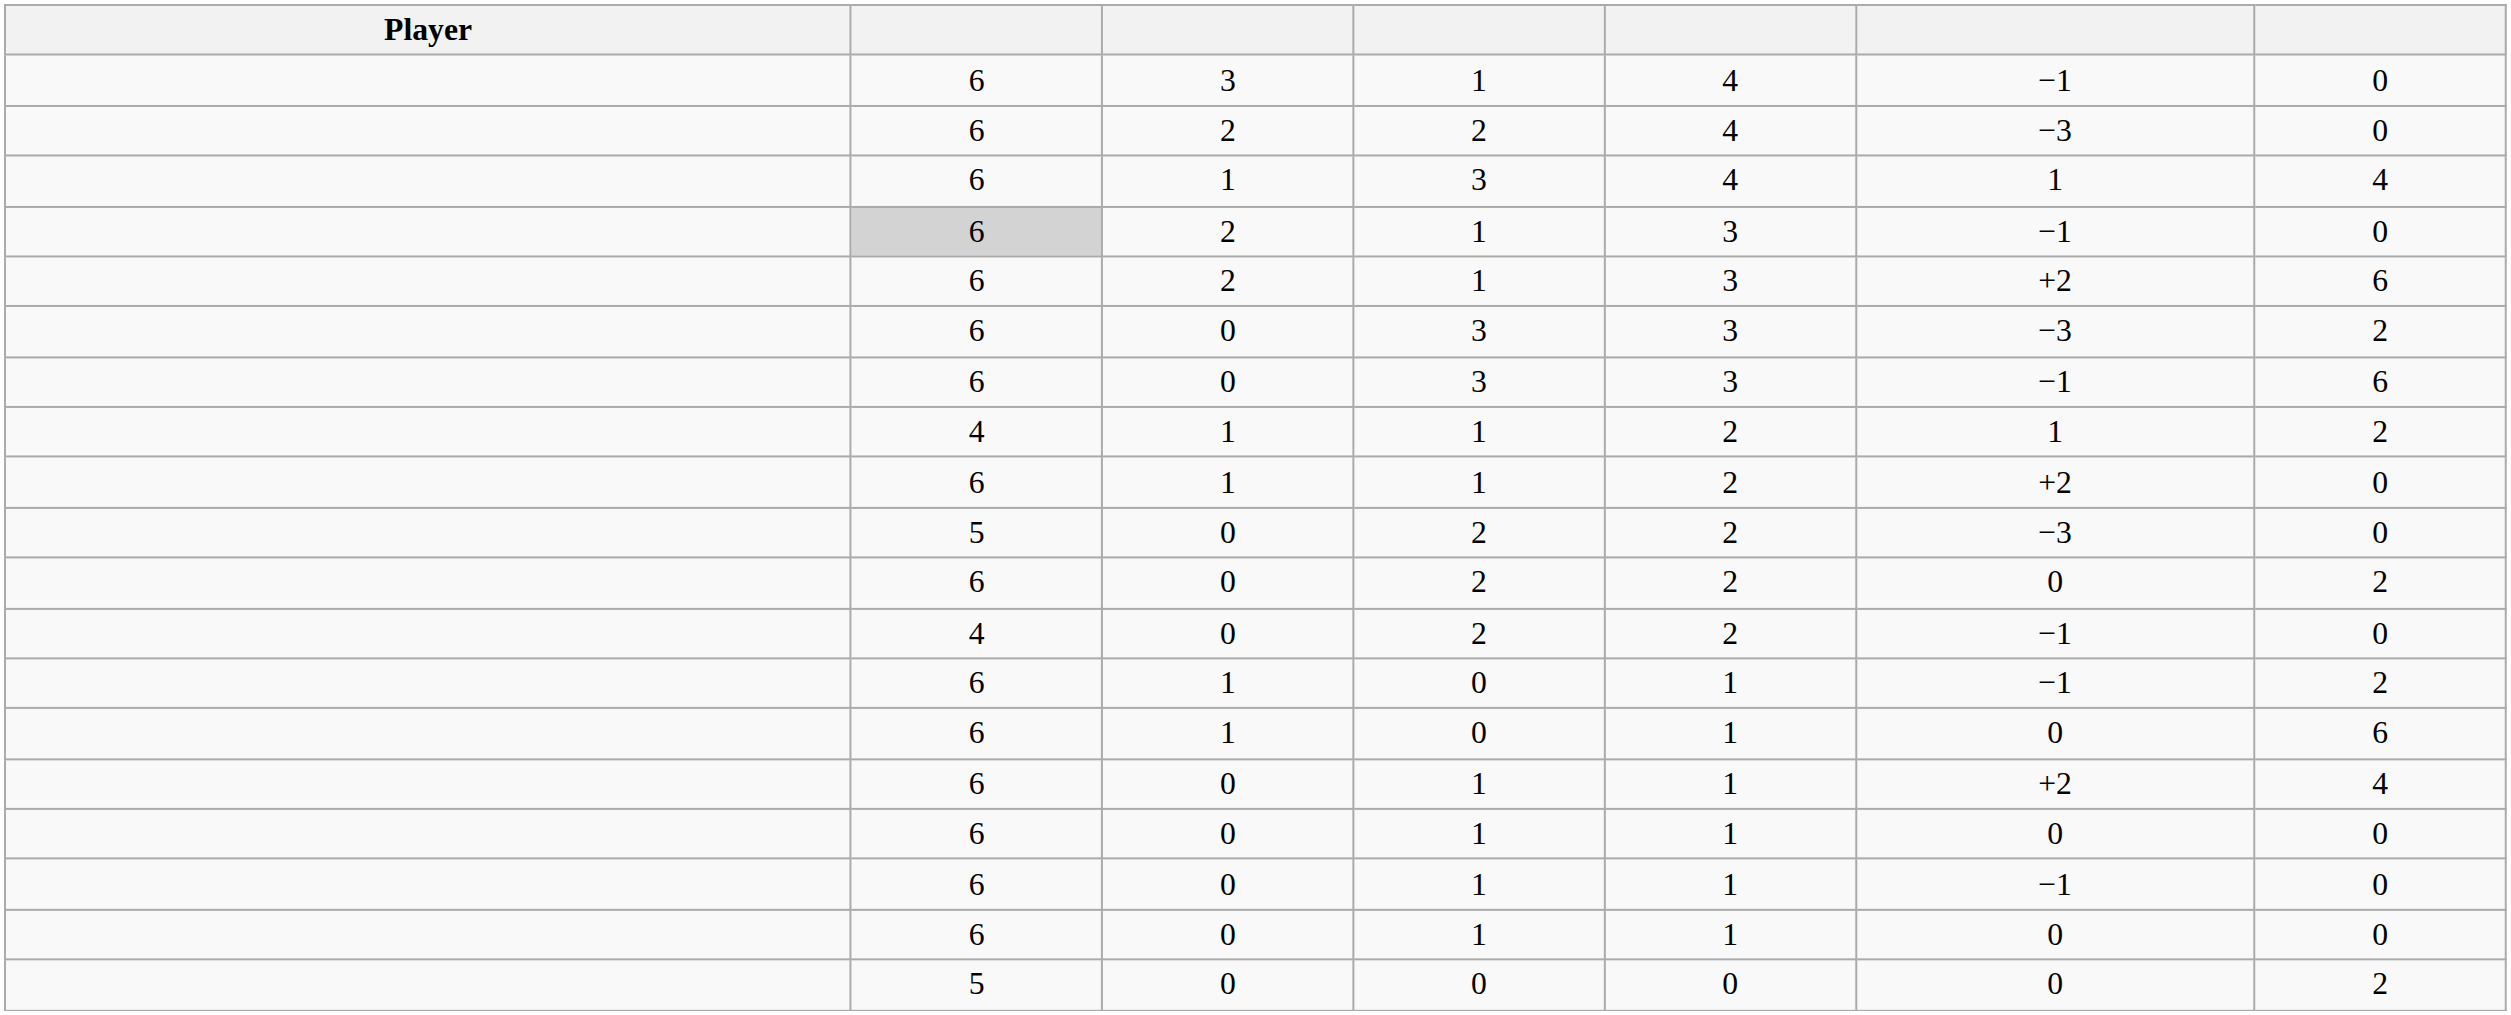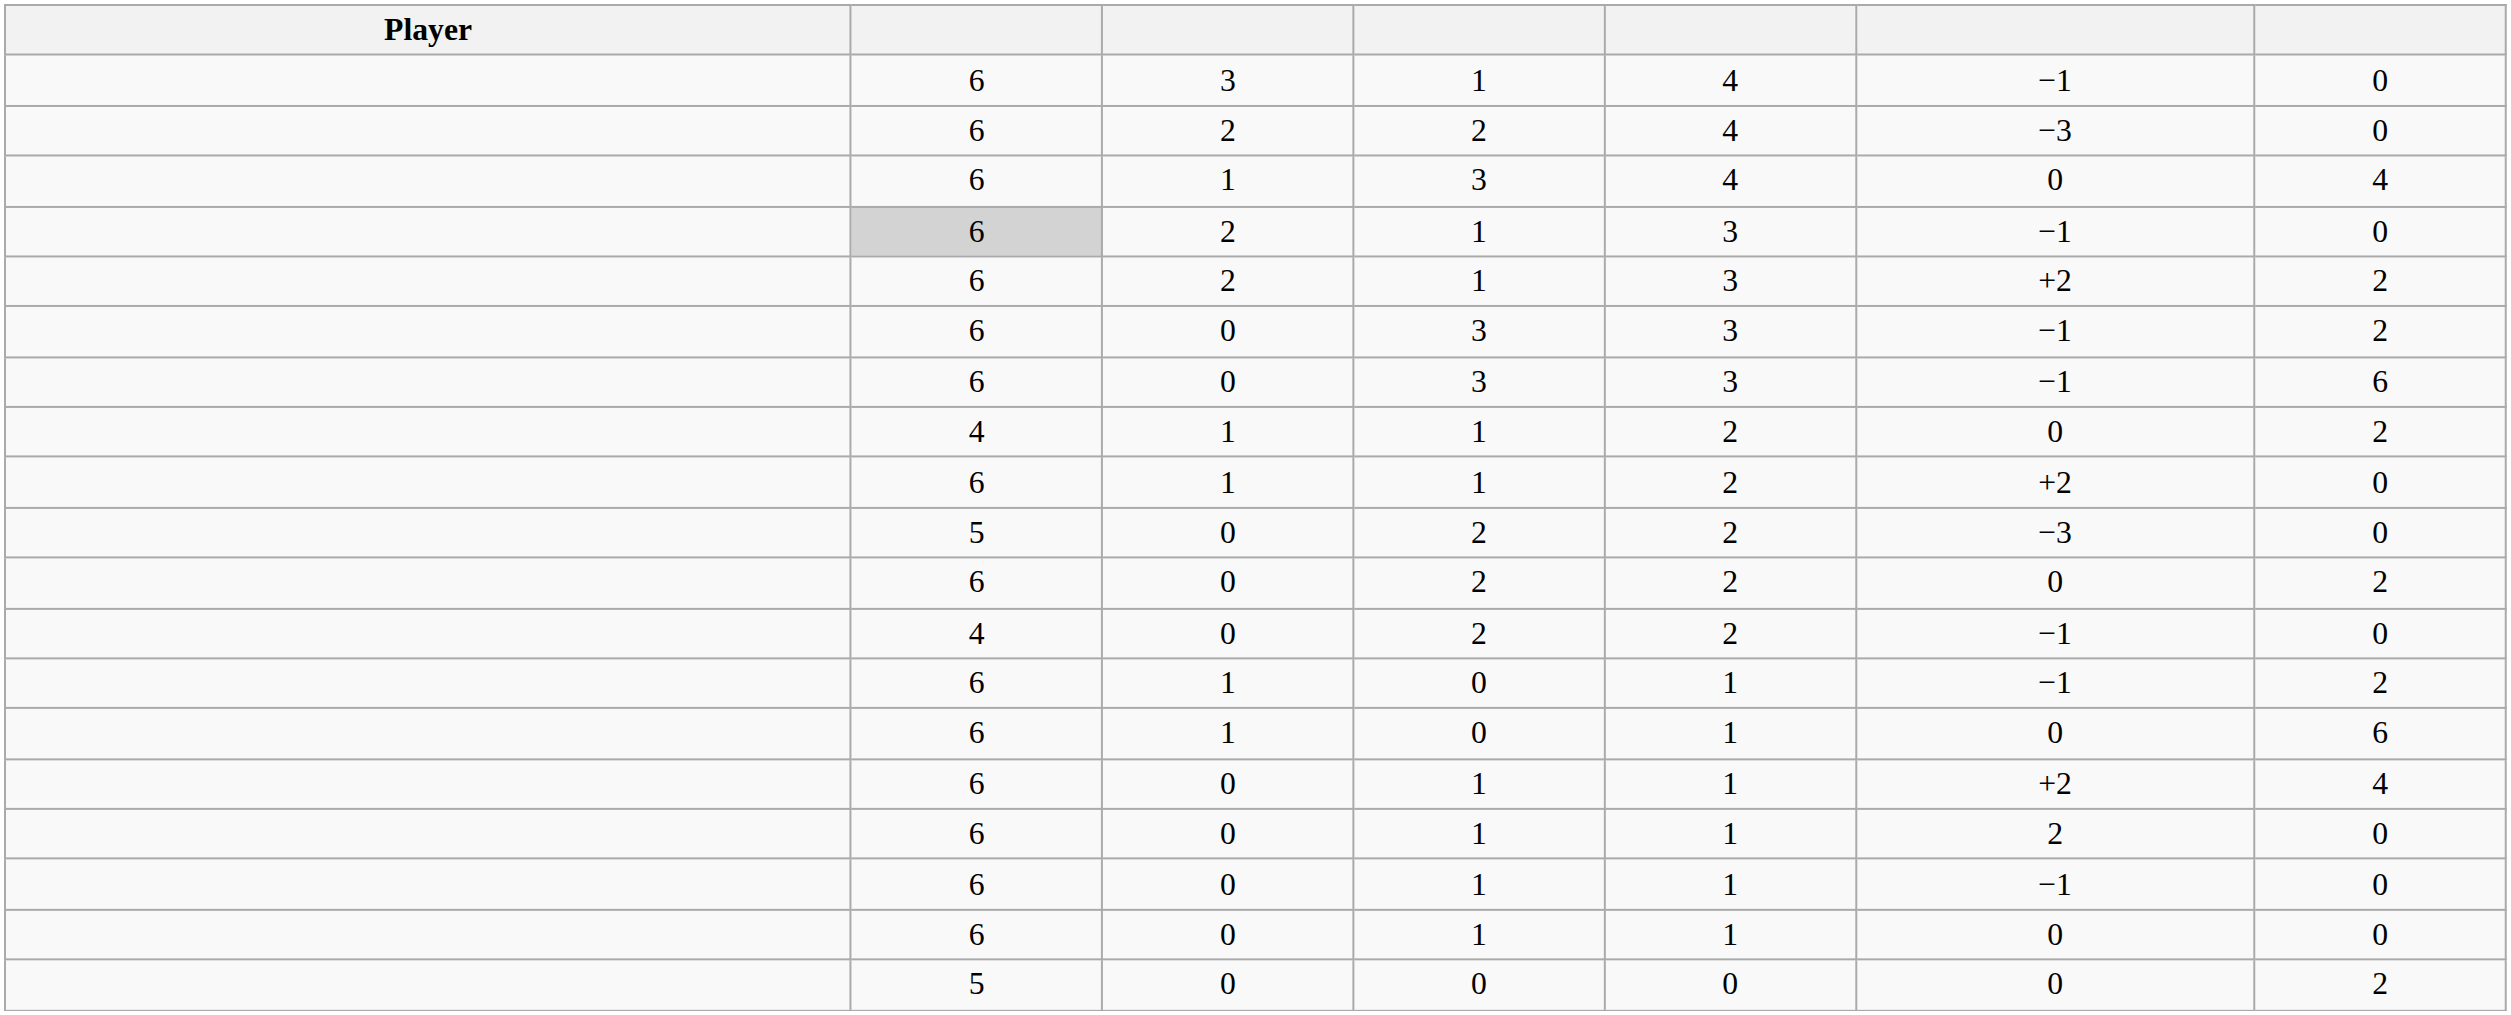(2055, 180) 1 -> (2055, 180) 0
(2380, 280) 6 -> (2380, 280) 2
(2055, 331) −3 -> (2055, 331) −1
(2055, 431) 1 -> (2055, 431) 0
(2055, 833) 0 -> (2055, 833) 2
